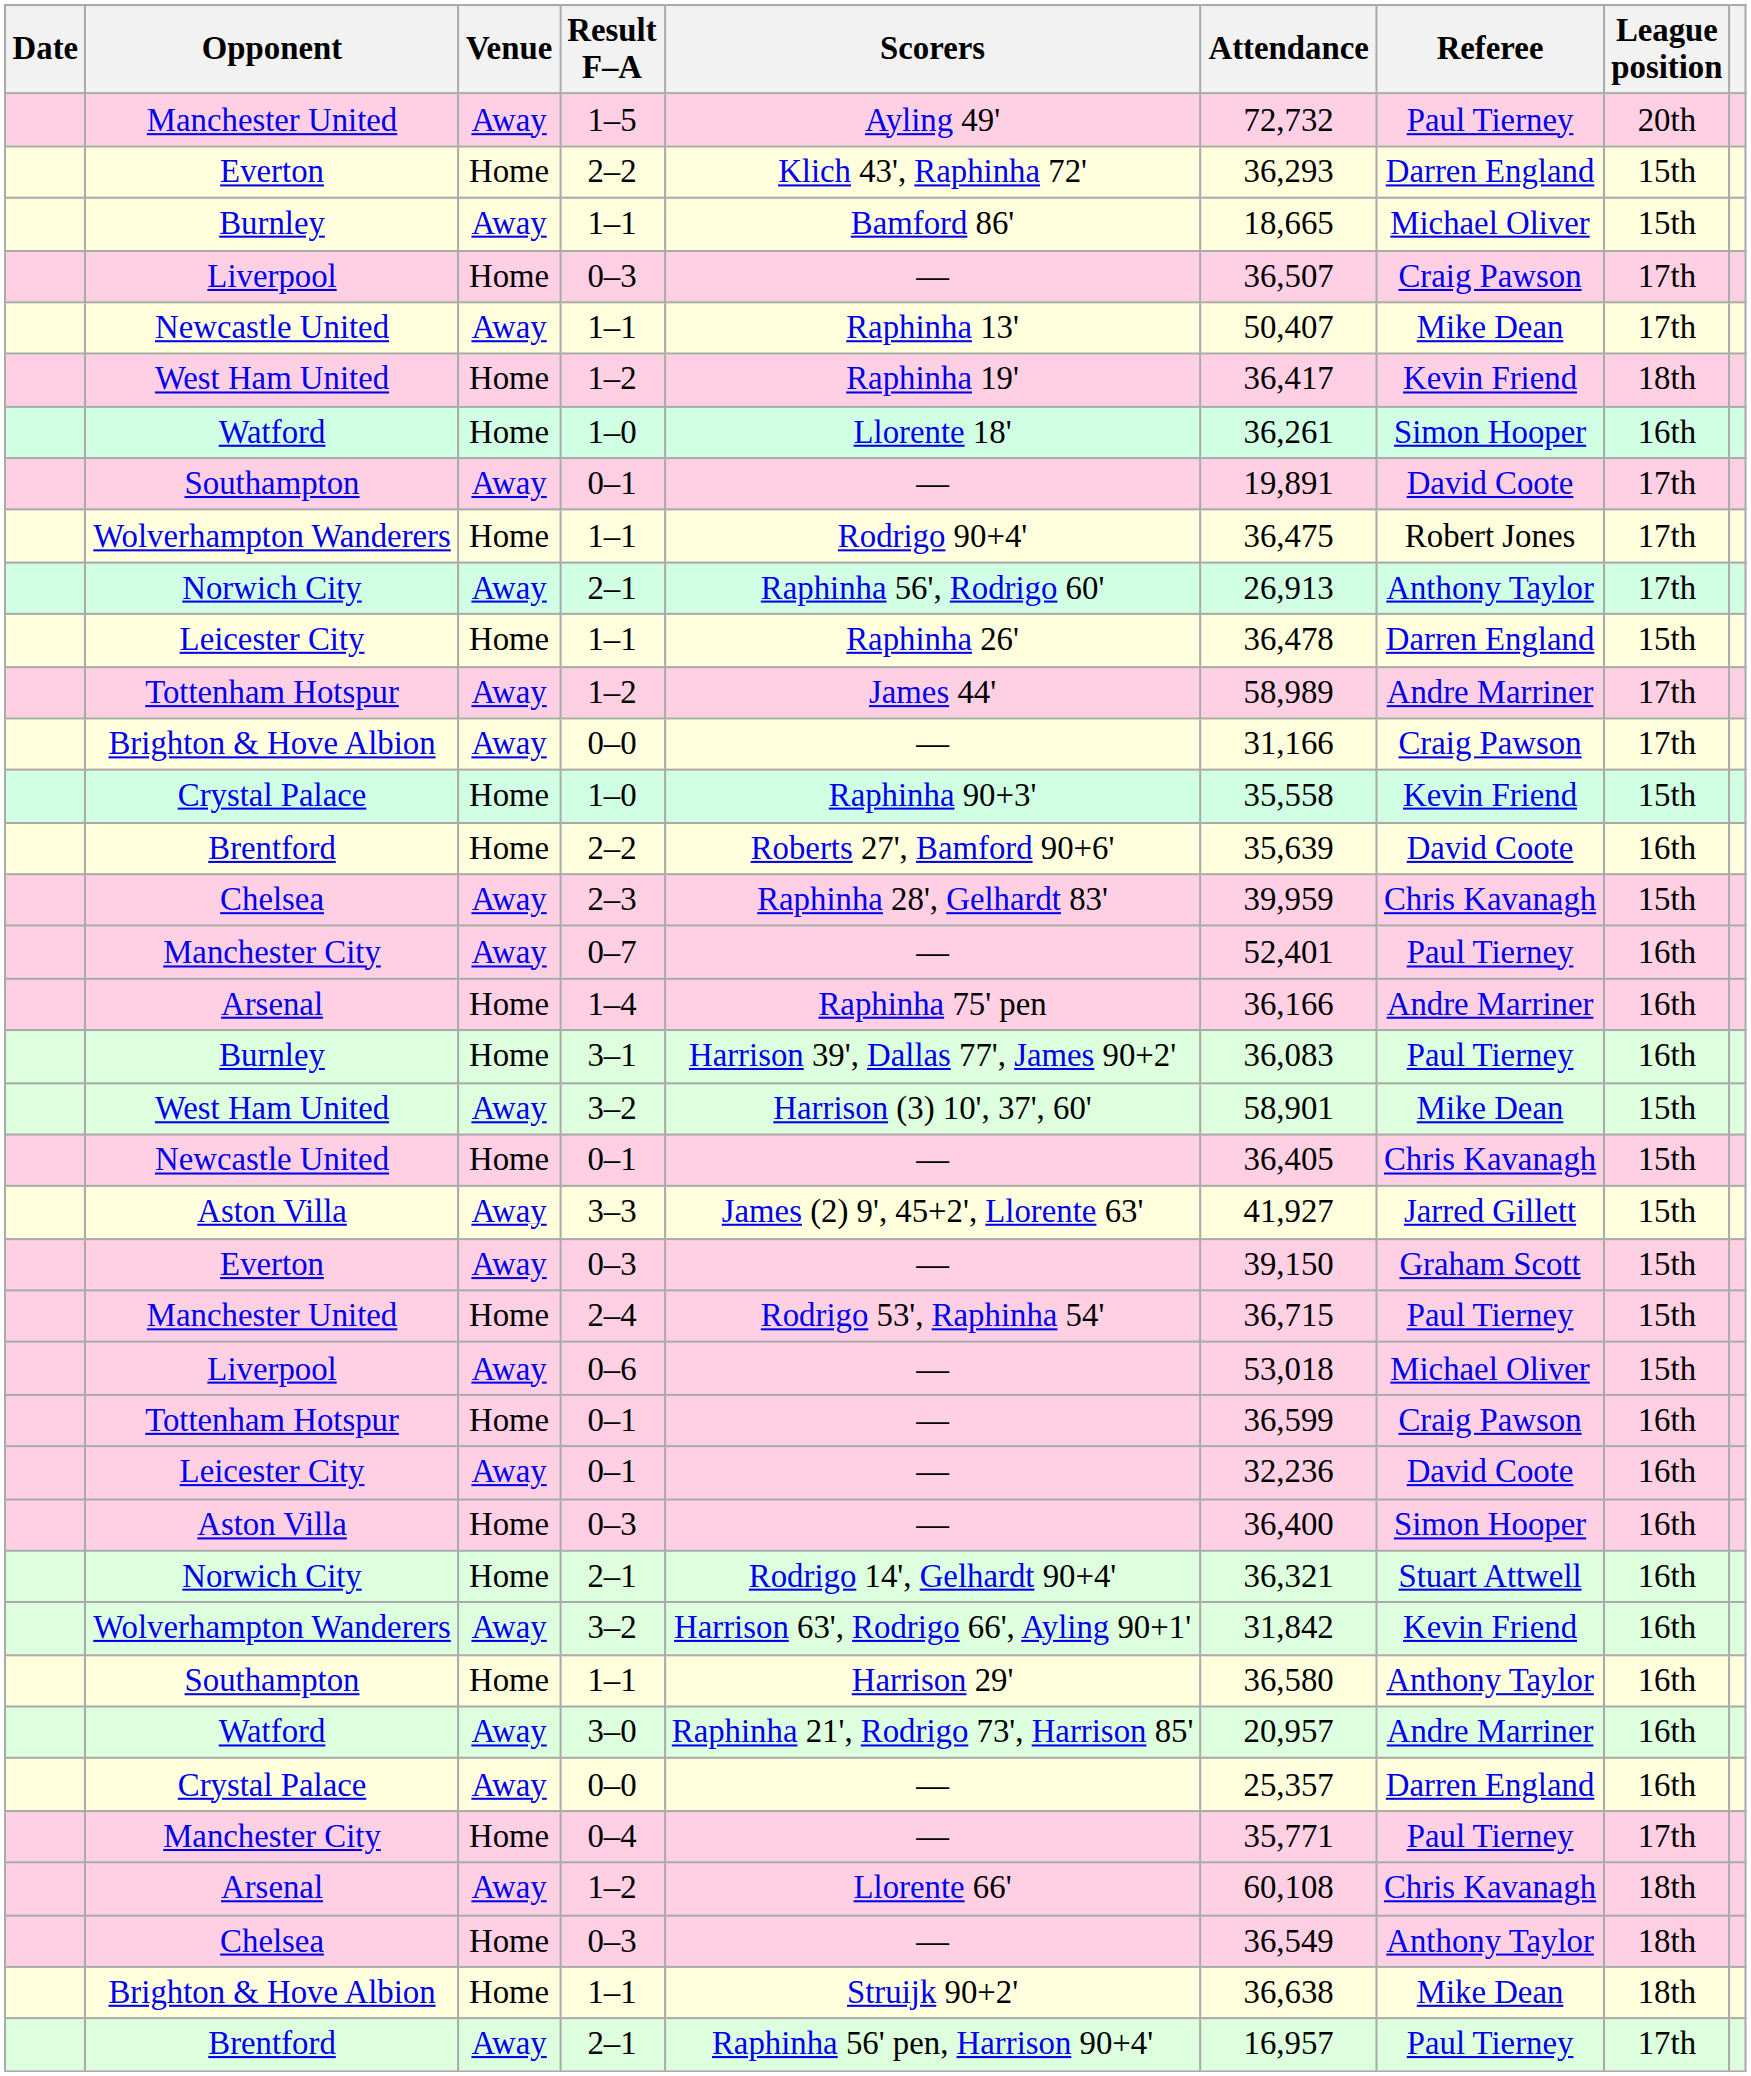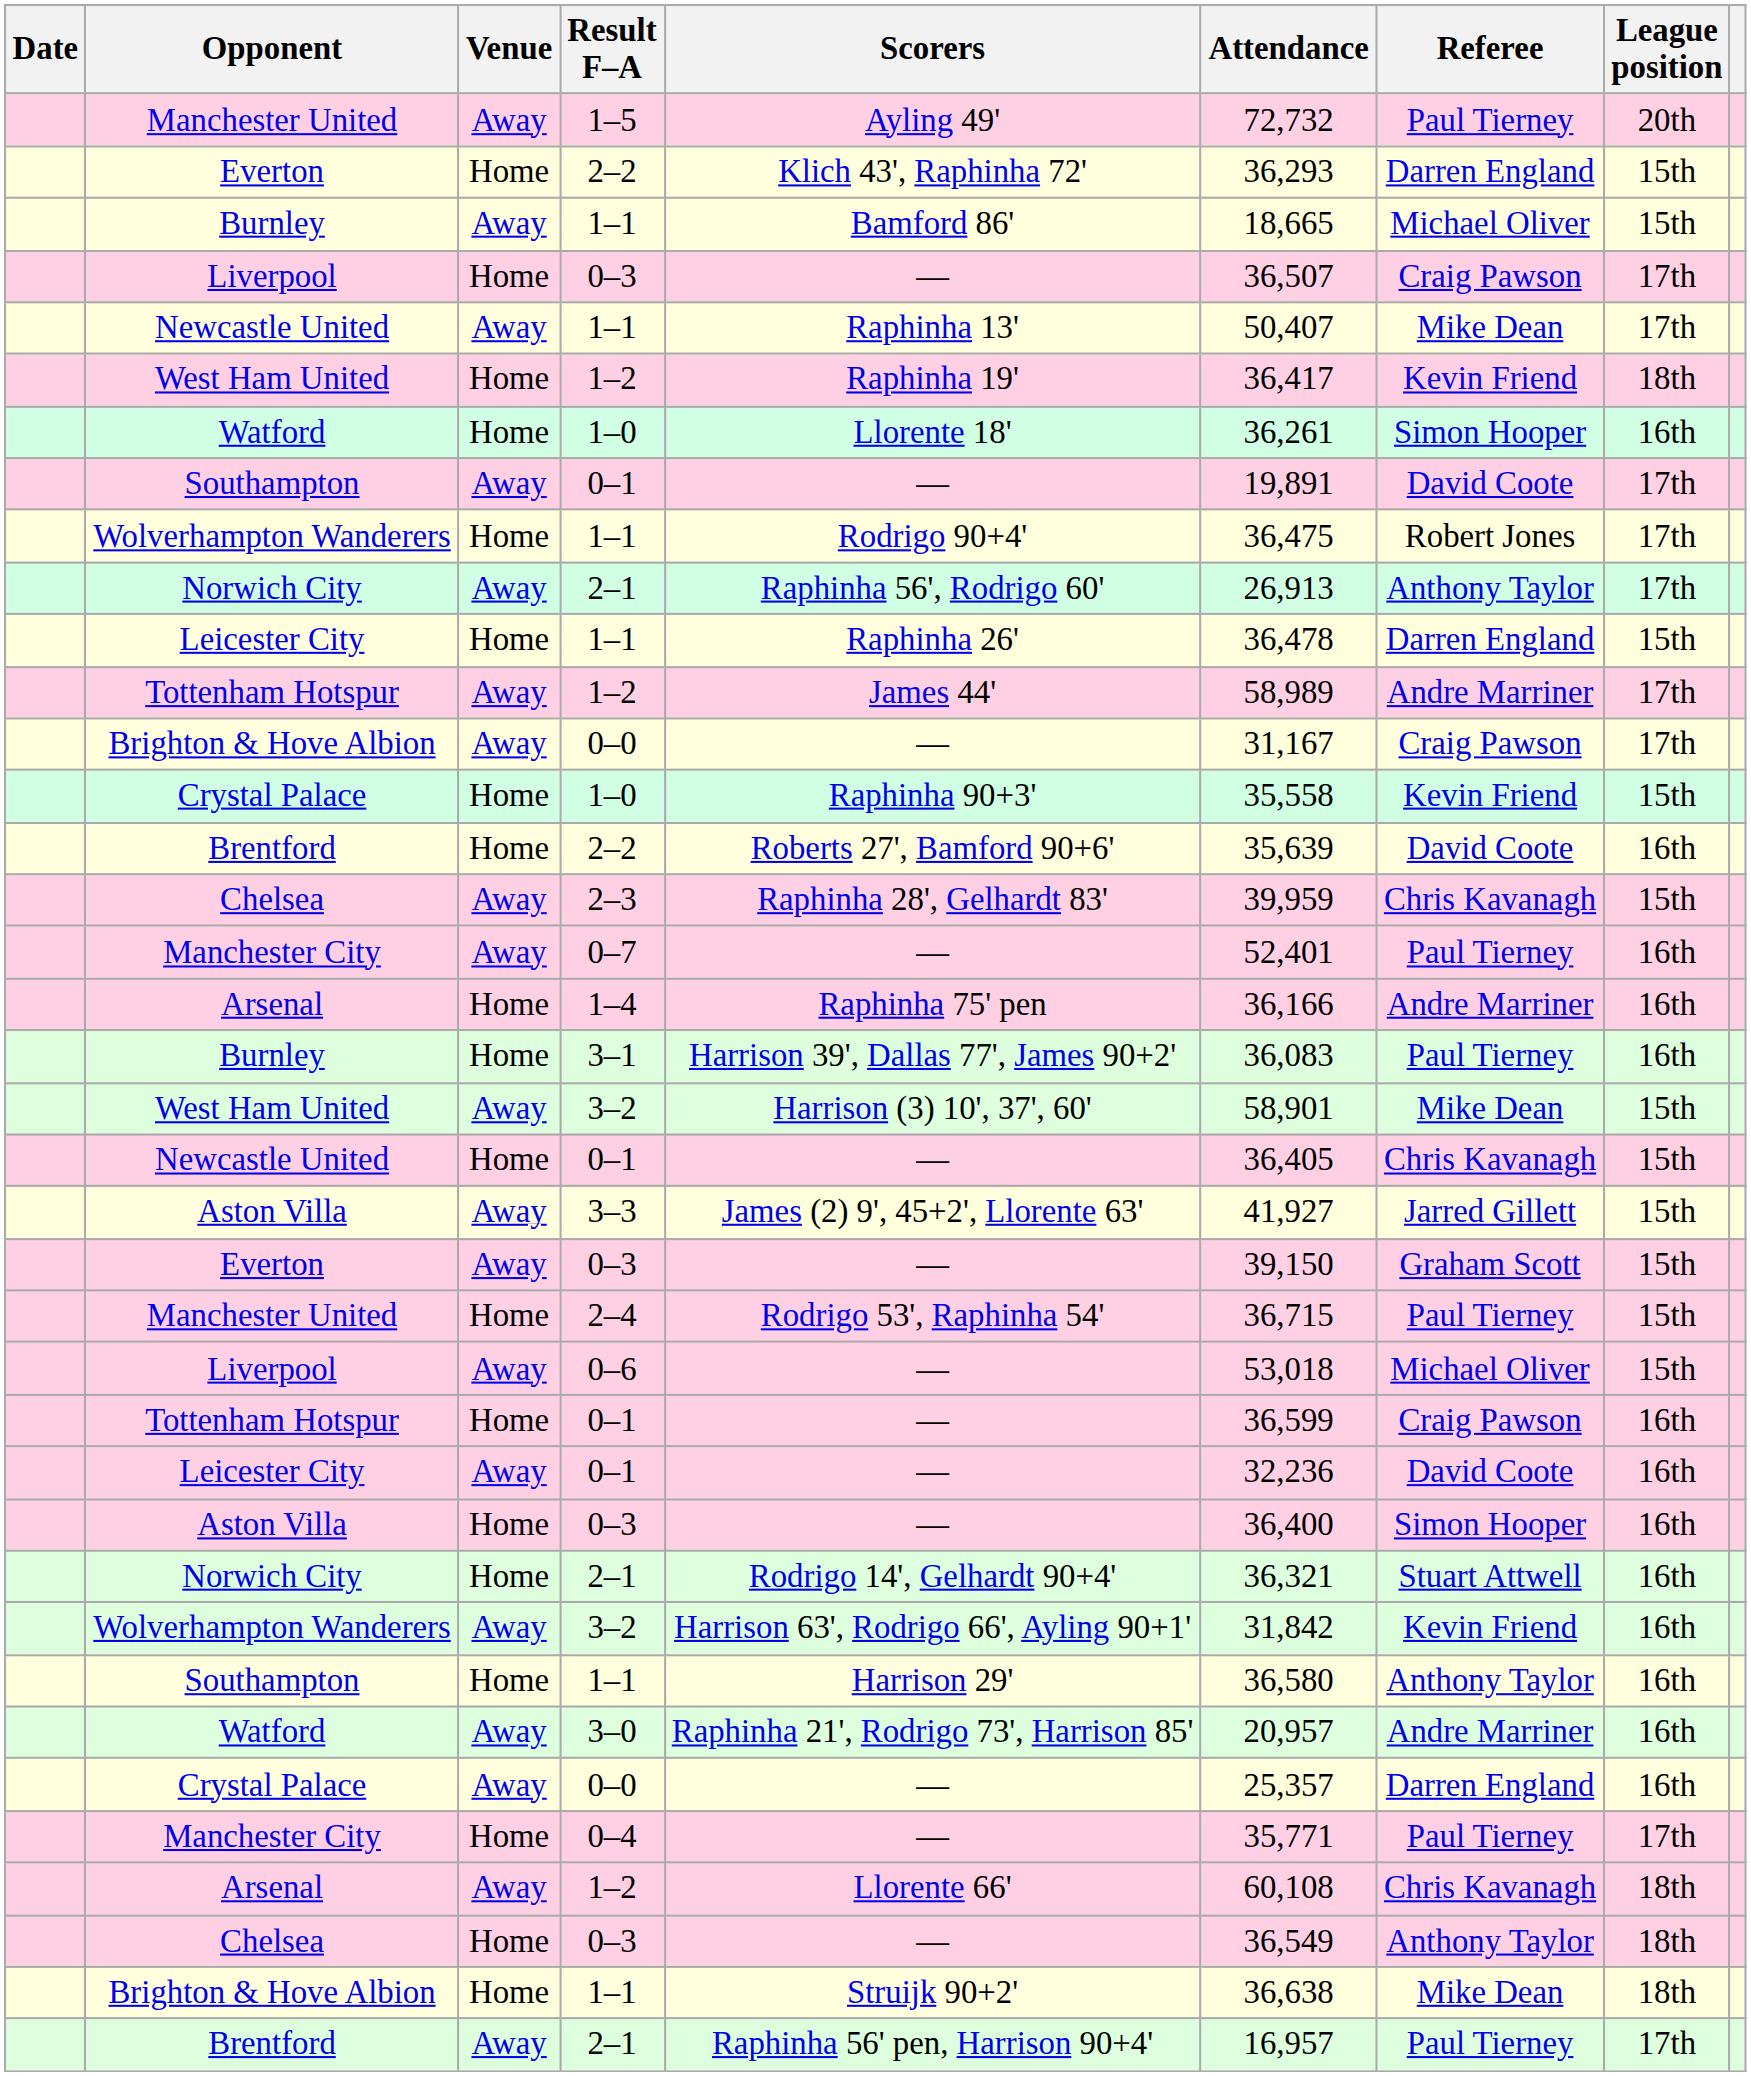(1289, 743) 31,166 -> (1289, 743) 31,167
